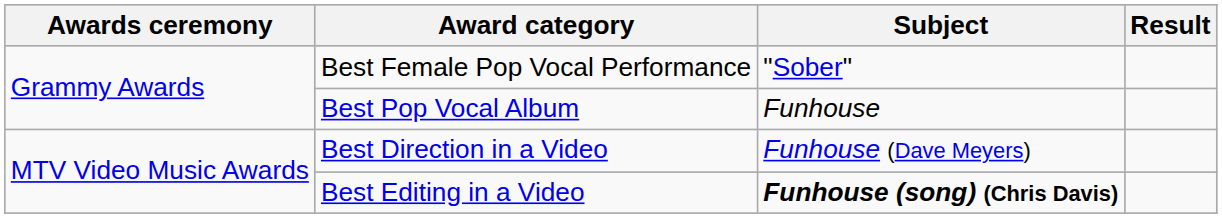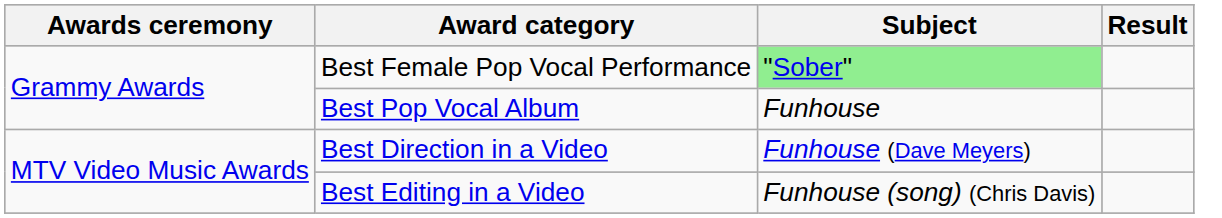(808, 66) no background -> (808, 66) lightgreen background
(941, 191) bold -> (929, 191) normal
